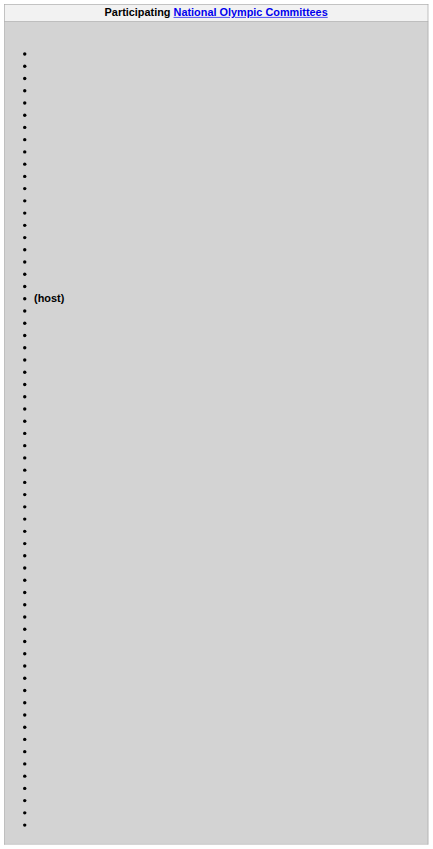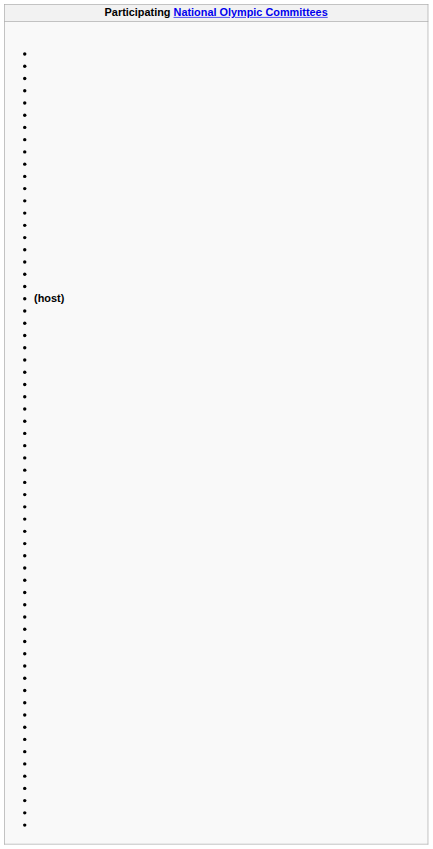(216, 439) lightgrey background -> (216, 439) no background
